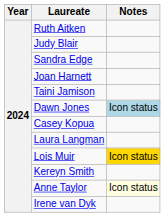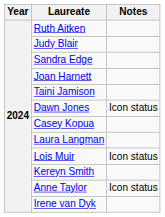(133, 108) lightblue background -> (133, 108) no background
(133, 156) gold background -> (133, 156) no background
(133, 188) lightyellow background -> (133, 188) no background
